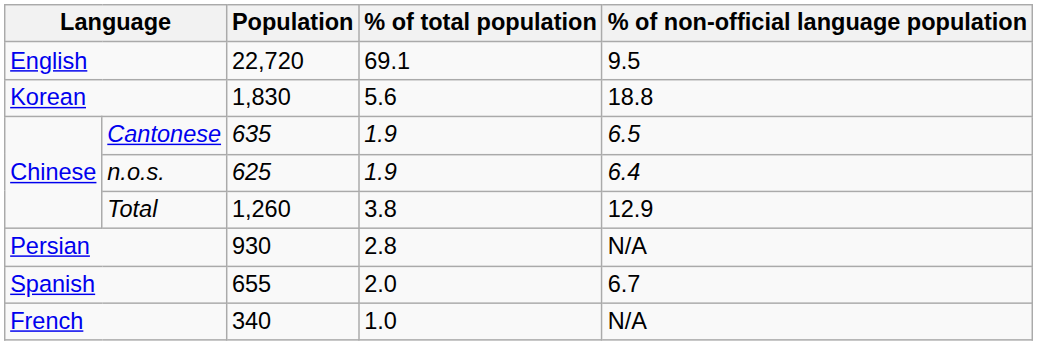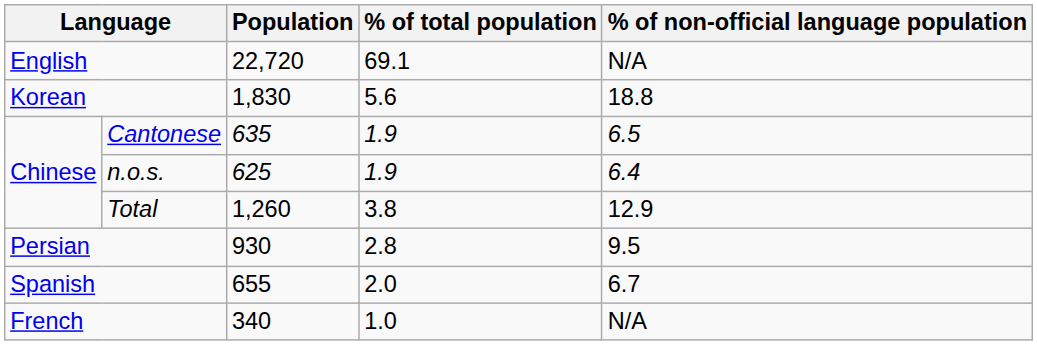(624, 60) 9.5 -> (627, 60) N/A
(627, 246) N/A -> (624, 246) 9.5
